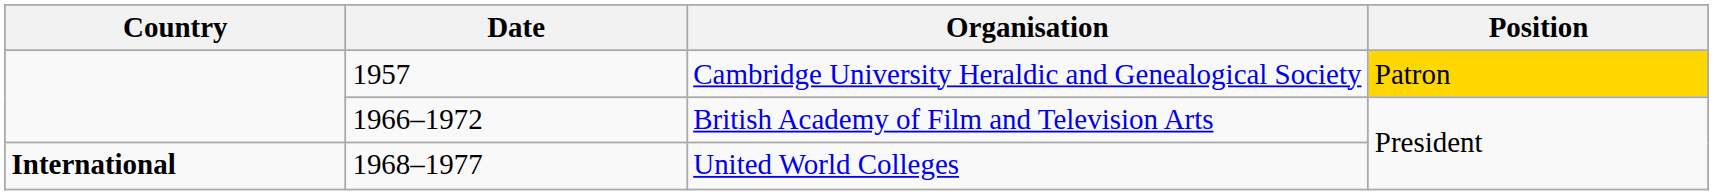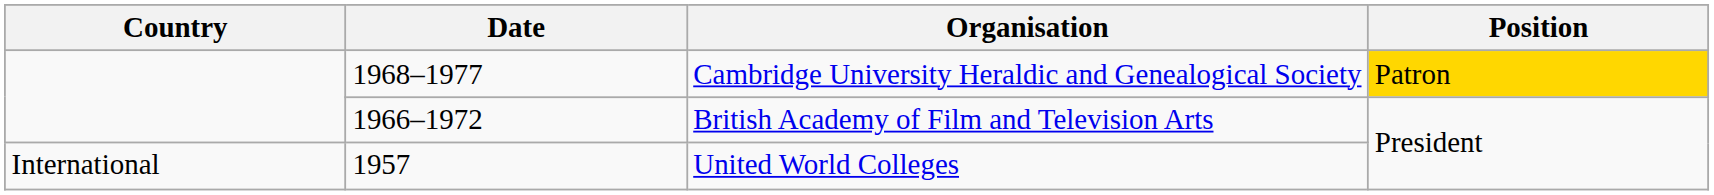(381, 73) 1957 -> (418, 73) 1968–1977
(94, 165) bold -> (86, 165) normal
(418, 165) 1968–1977 -> (381, 165) 1957
